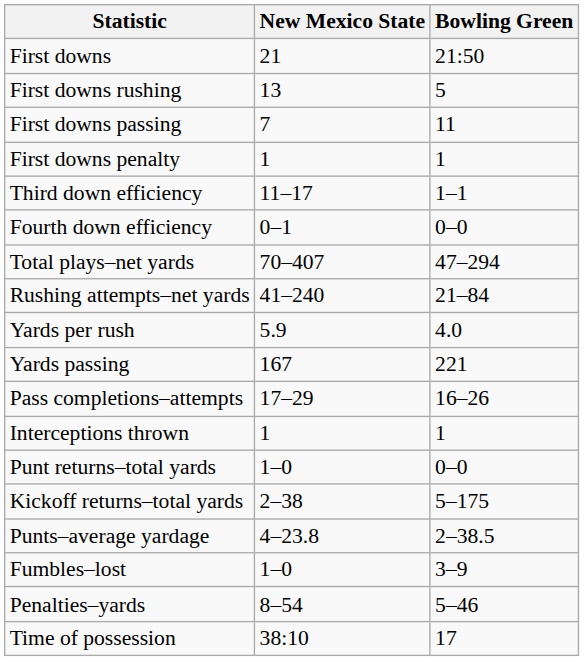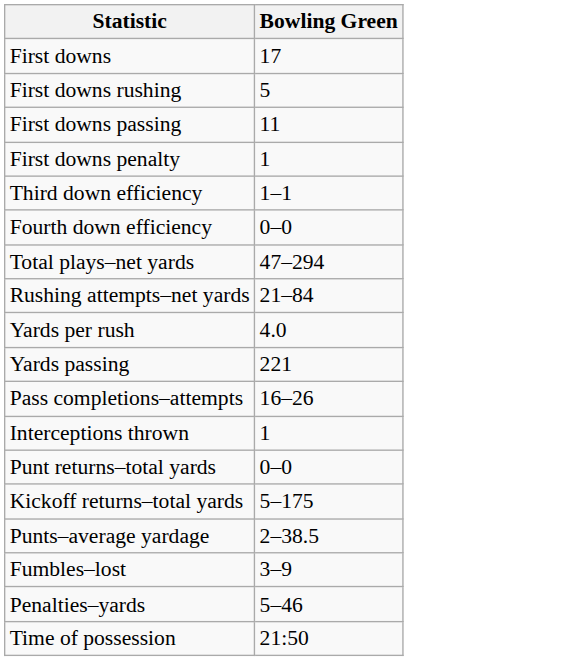- column: (342, 21)
(460, 55) 21:50 -> (270, 55) 17
(446, 638) 17 -> (284, 638) 21:50
